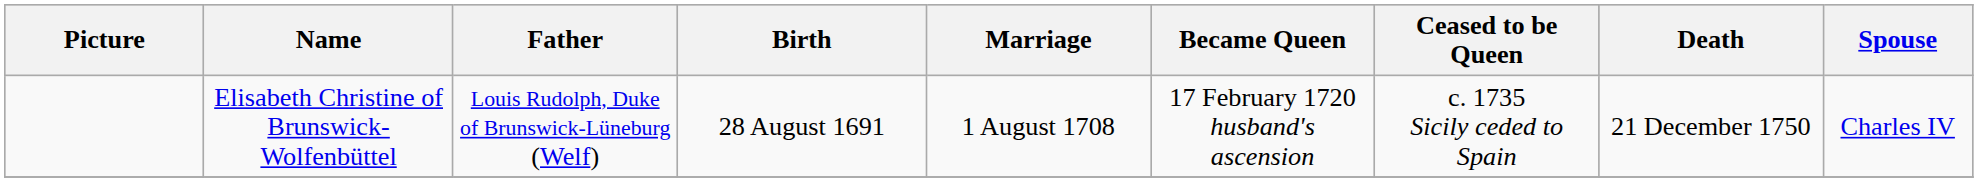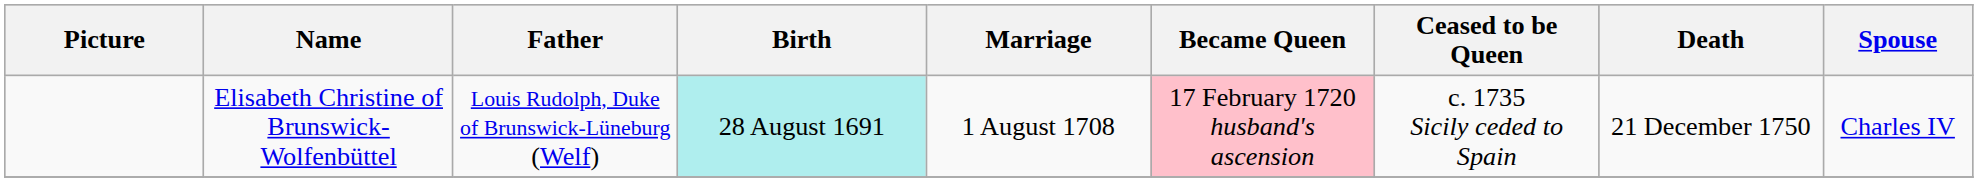(802, 125) no background -> (802, 125) paleturquoise background
(1263, 125) no background -> (1263, 125) pink background
